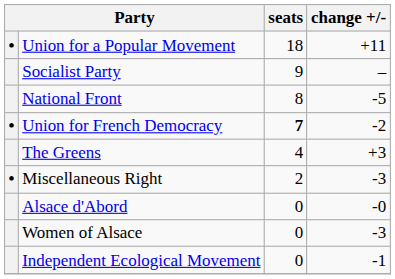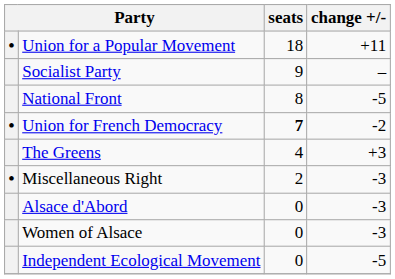(379, 206) -0 -> (379, 206) -3
(379, 260) -1 -> (379, 260) -5
